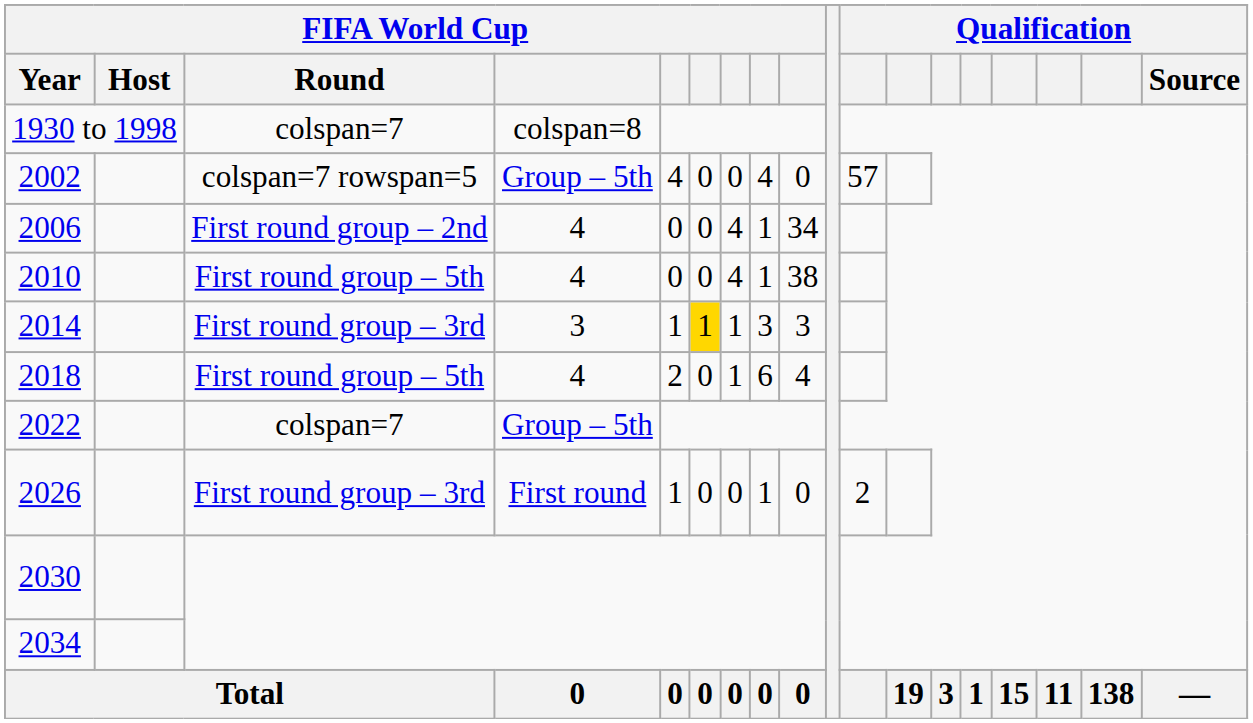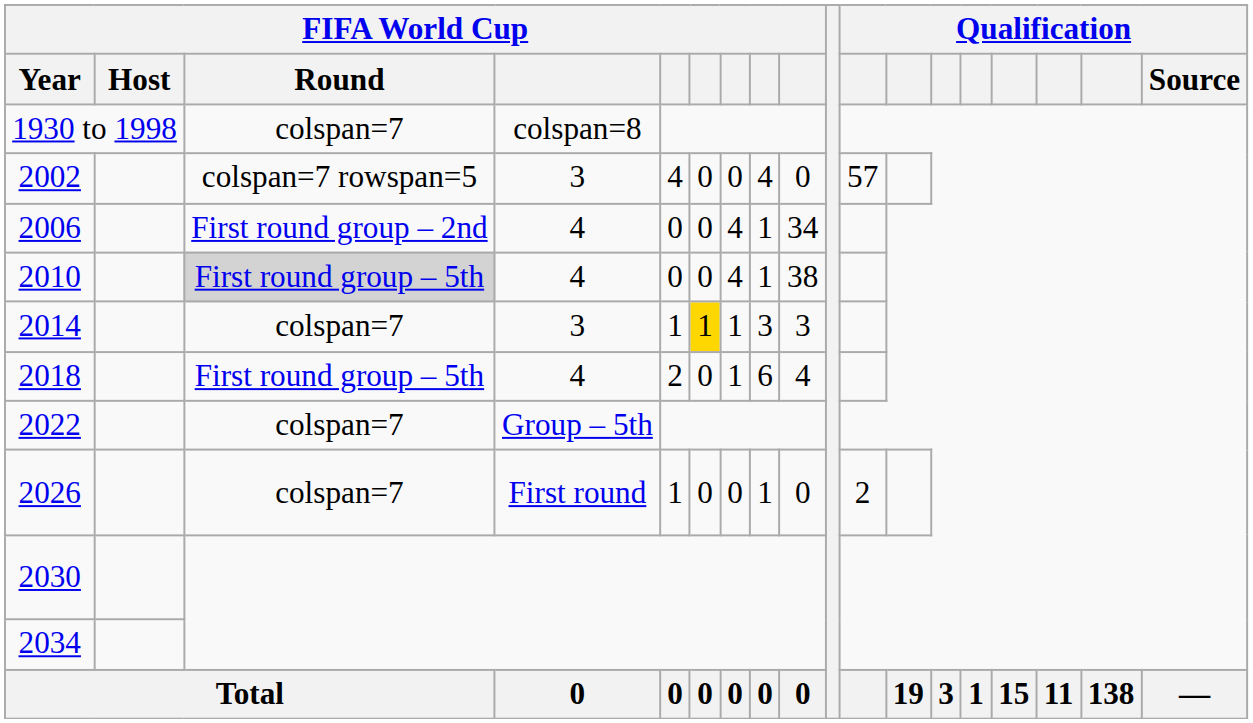(577, 177) Group – 5th -> (577, 177) 3
(339, 276) no background -> (339, 276) lightgrey background
(339, 326) First round group – 3rd -> (339, 326) colspan=7
(339, 492) First round group – 3rd -> (339, 492) colspan=7
